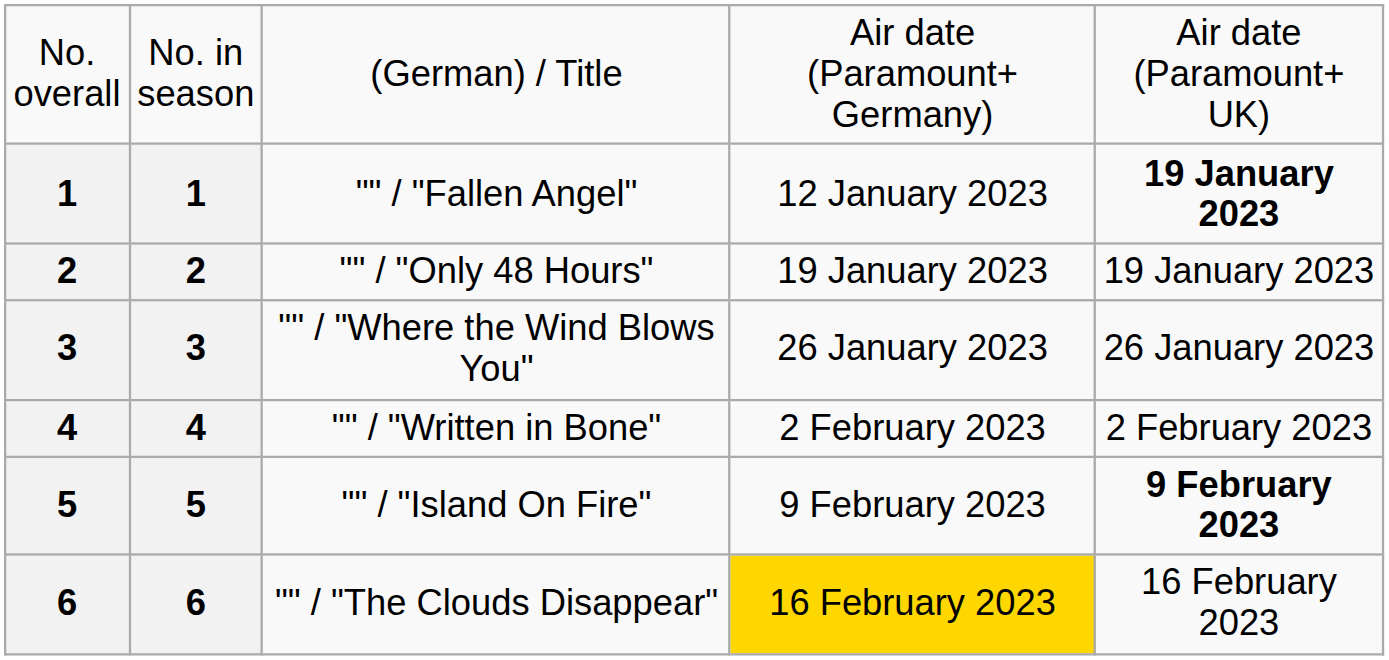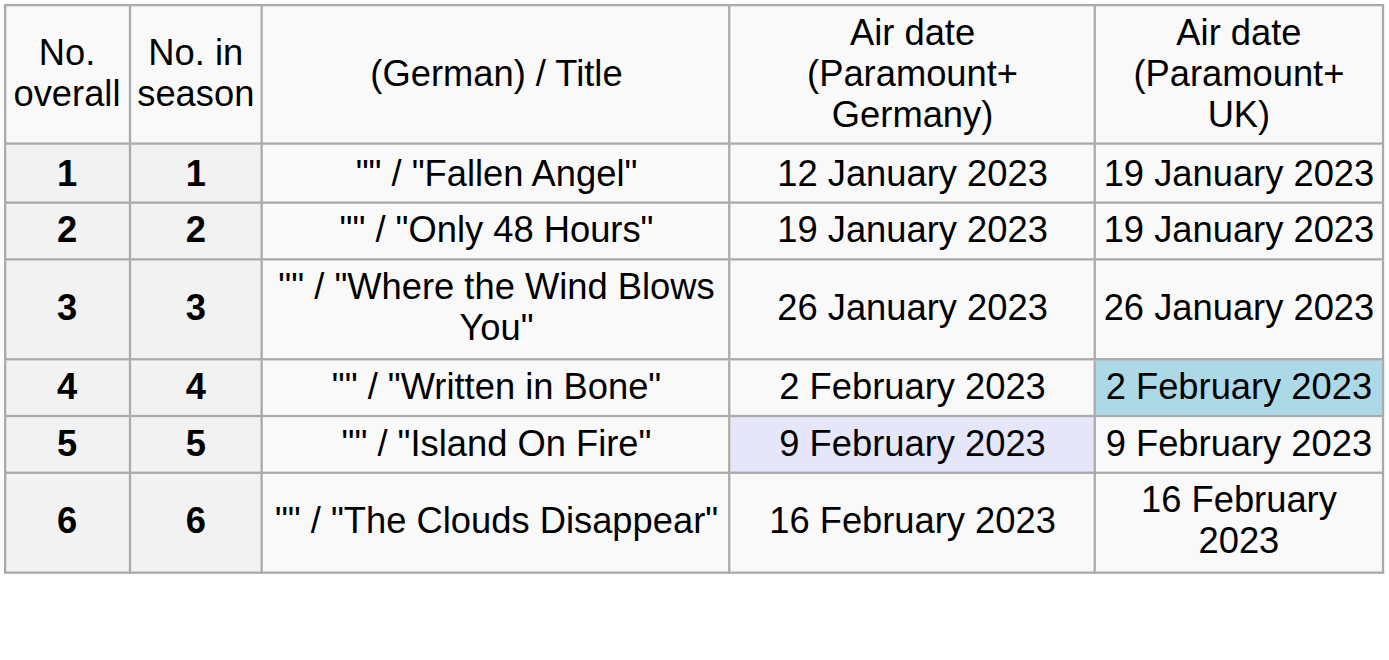(1239, 193) bold -> (1239, 172) normal
(1239, 427) no background -> (1239, 386) lightblue background
(913, 505) no background -> (913, 443) lavender background
(1239, 505) bold -> (1239, 443) normal
(913, 603) gold background -> (913, 521) no background
